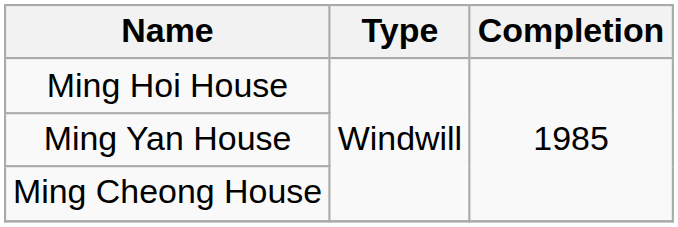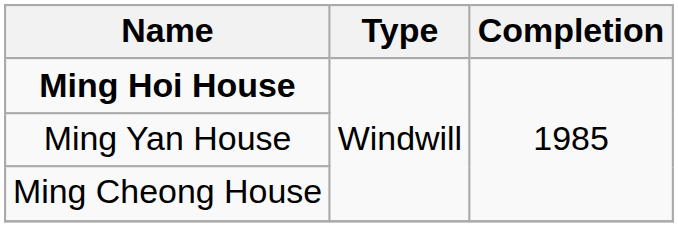(167, 85) normal -> (167, 85) bold
